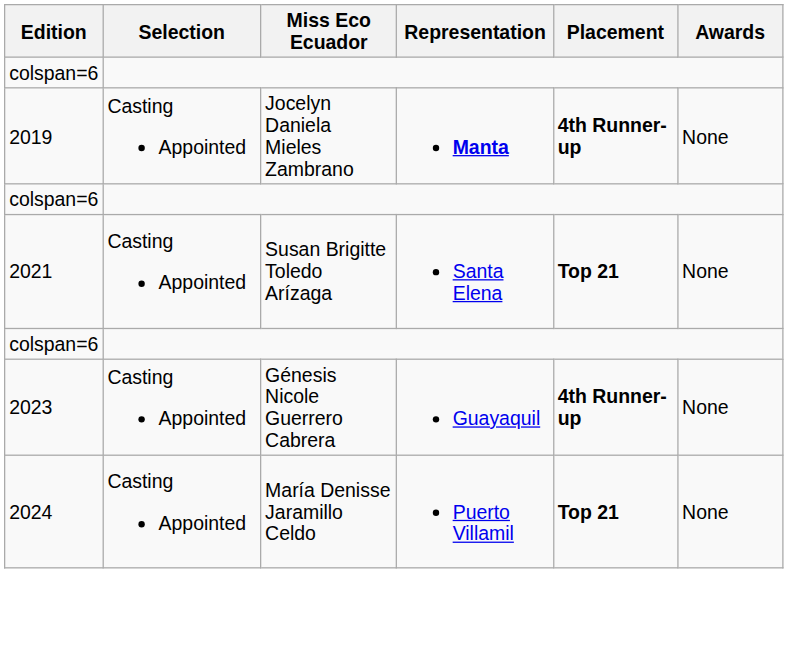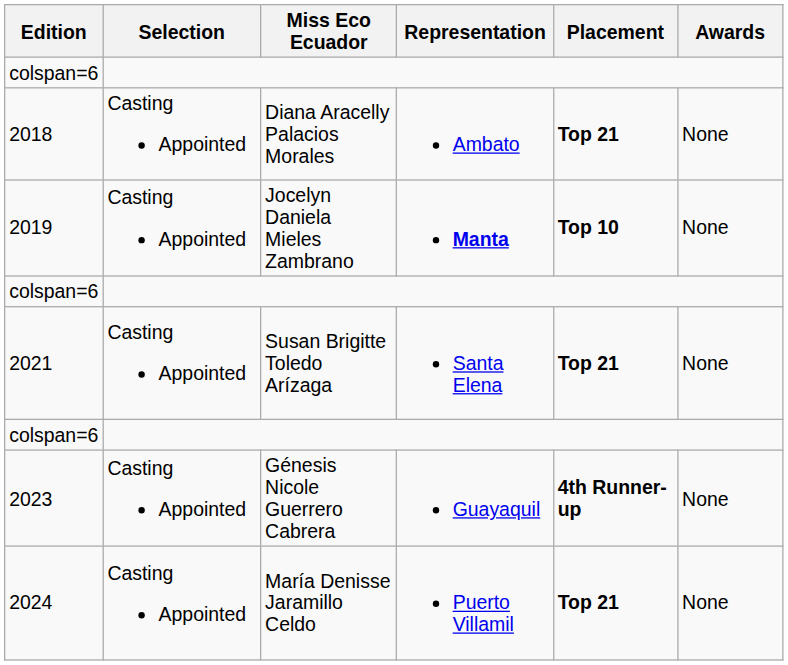+ row: (31, 134)
(612, 136) 4th Runner-up -> (588, 228) Top 10
